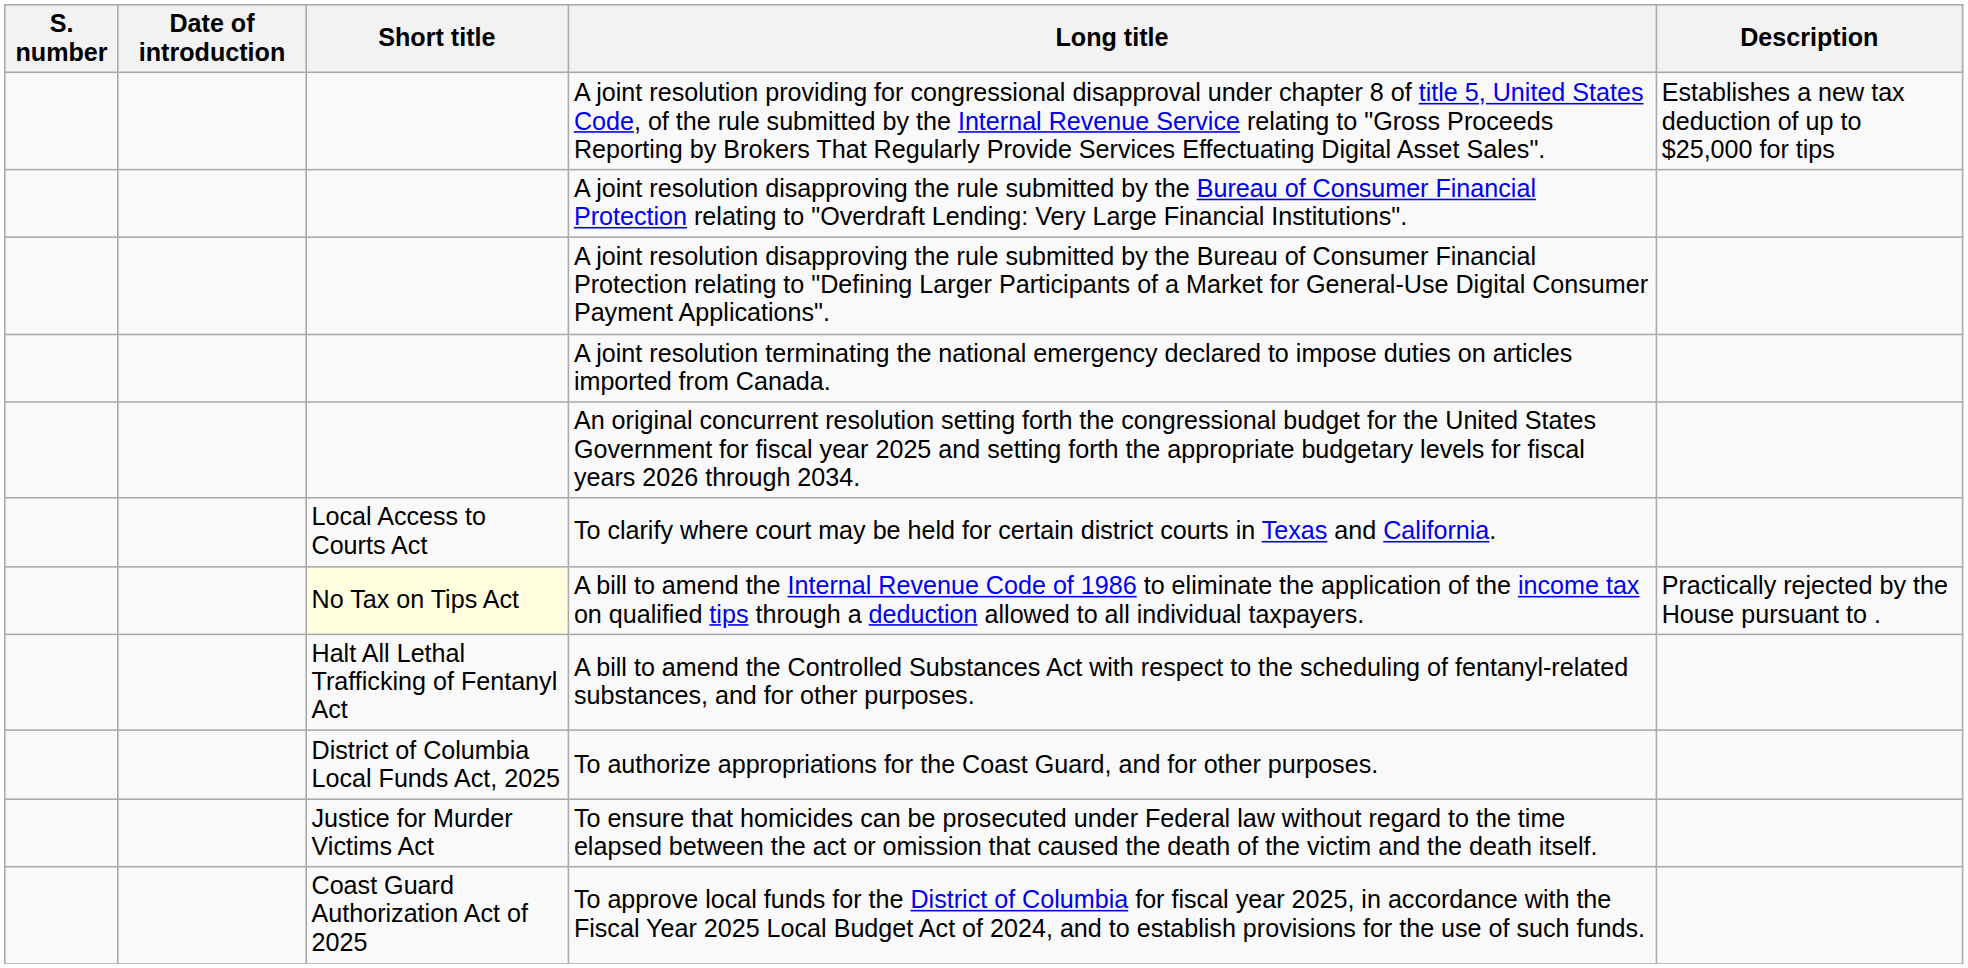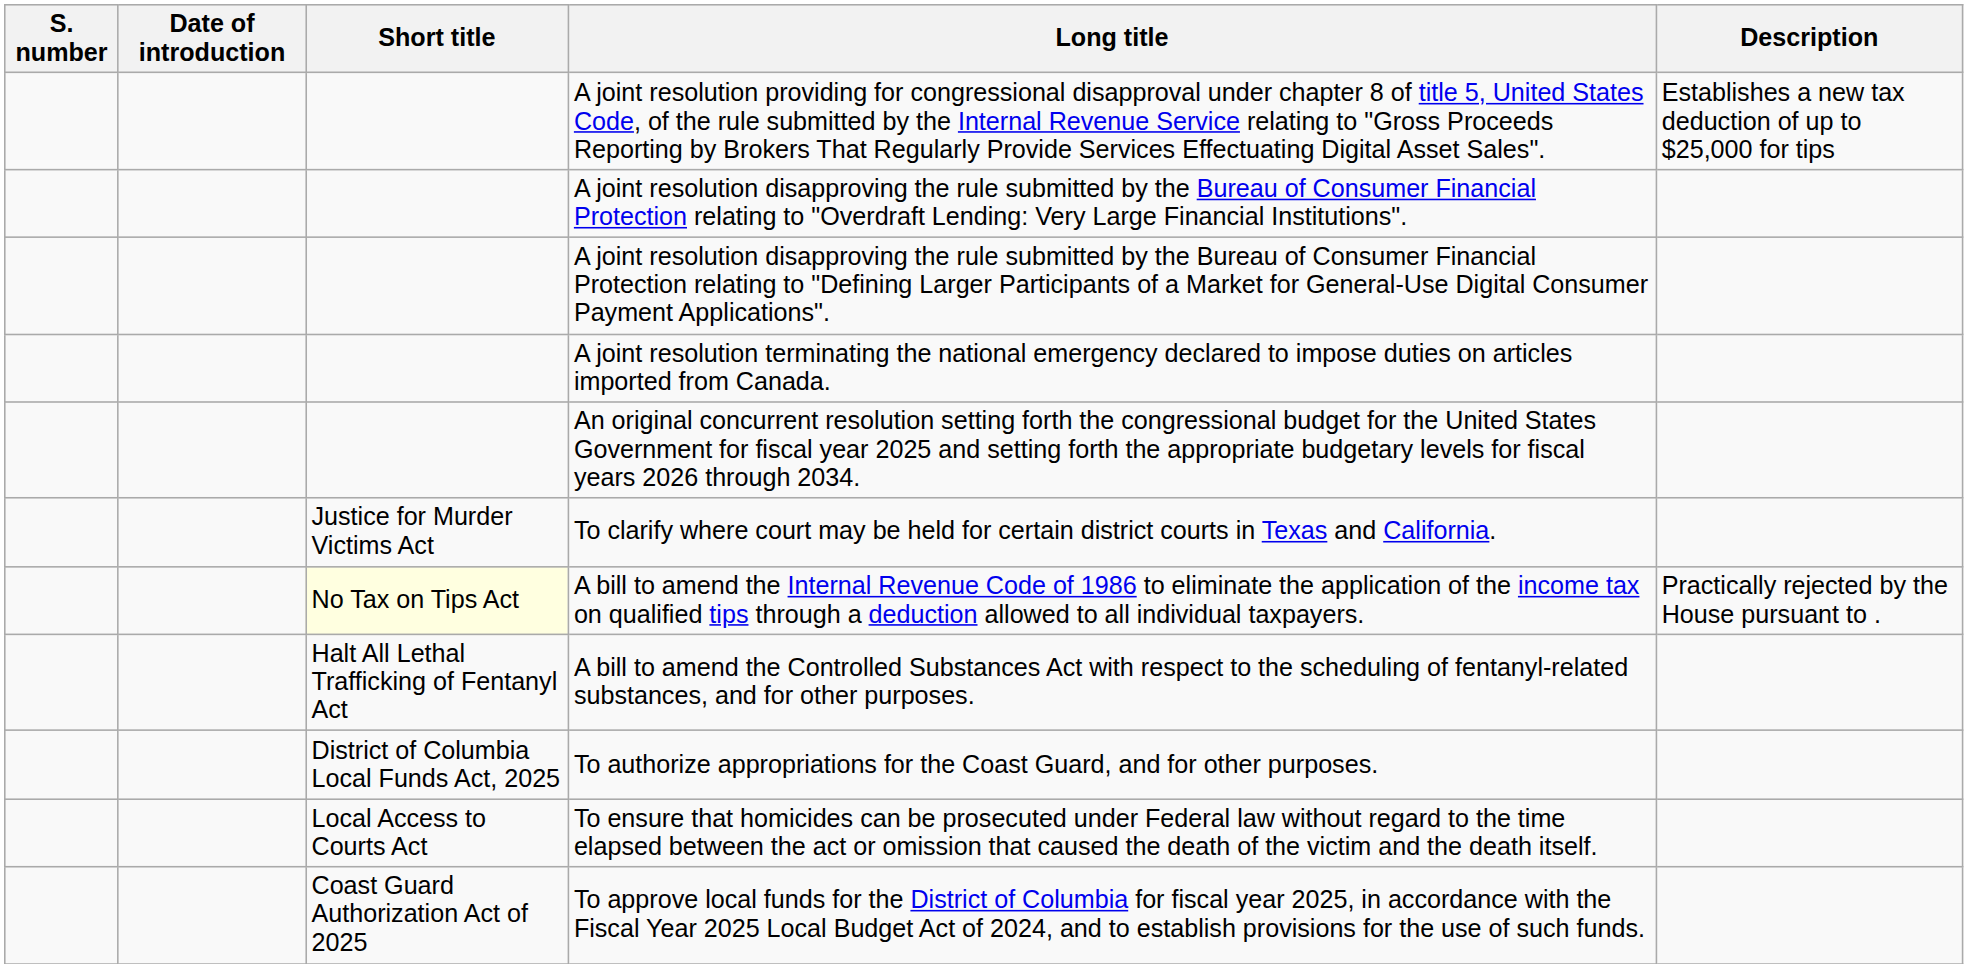(399, 531) Local Access to Courts Act -> (412, 531) Justice for Murder Victims Act
(412, 832) Justice for Murder Victims Act -> (399, 832) Local Access to Courts Act
